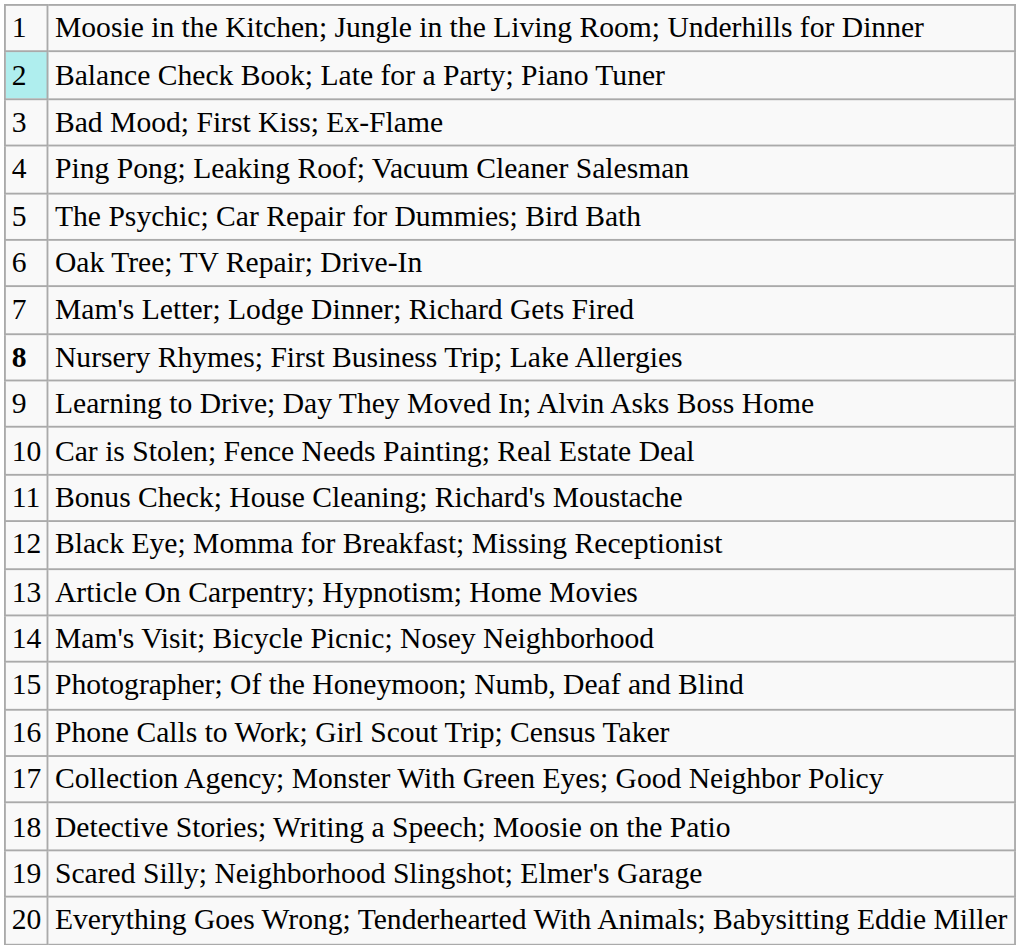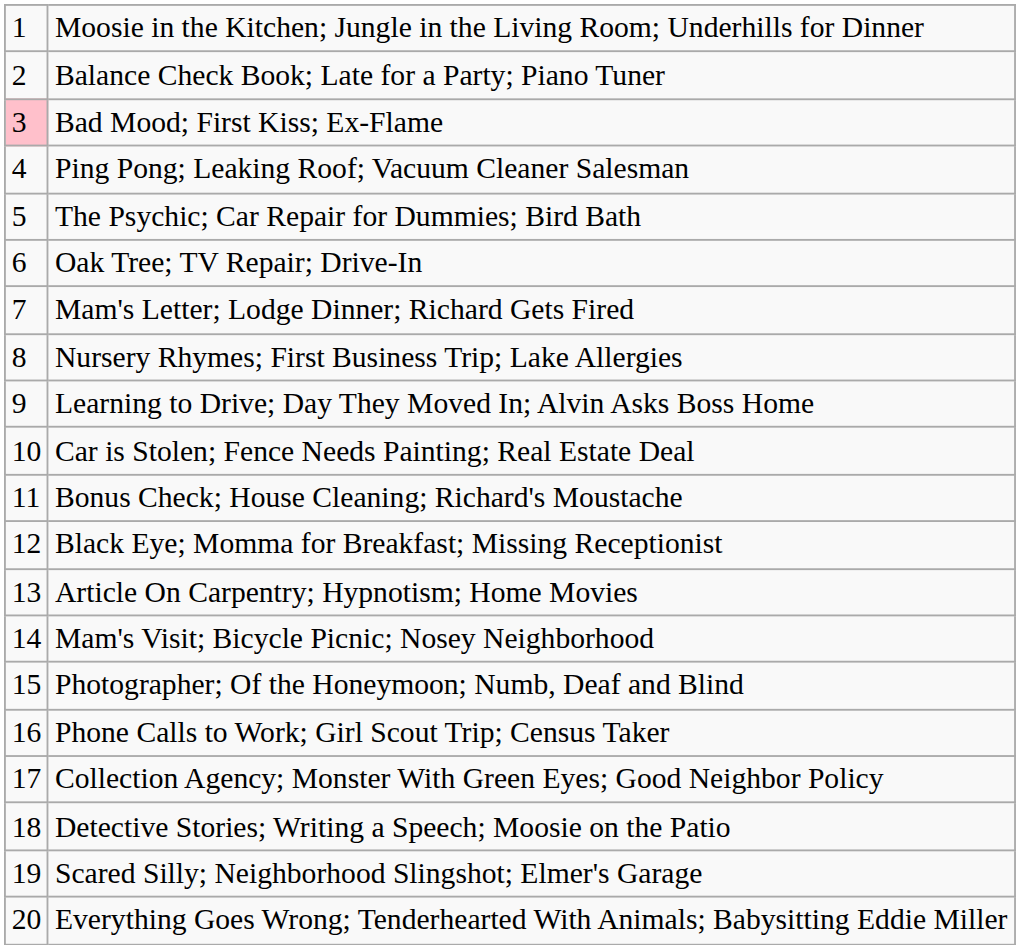(19, 74) paleturquoise background -> (19, 74) no background
(19, 121) no background -> (19, 121) pink background
(19, 356) bold -> (19, 356) normal
